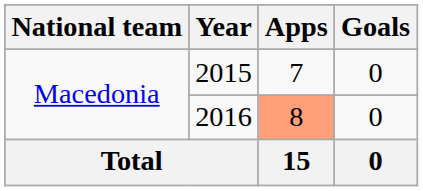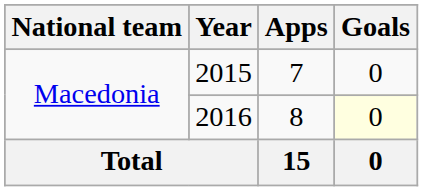(296, 116) lightsalmon background -> (296, 116) no background
(376, 116) no background -> (376, 116) lightyellow background
